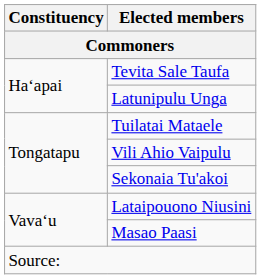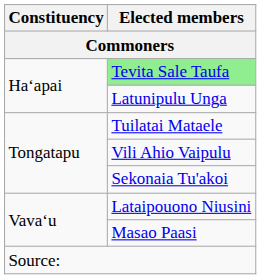(170, 71) no background -> (170, 71) lightgreen background
